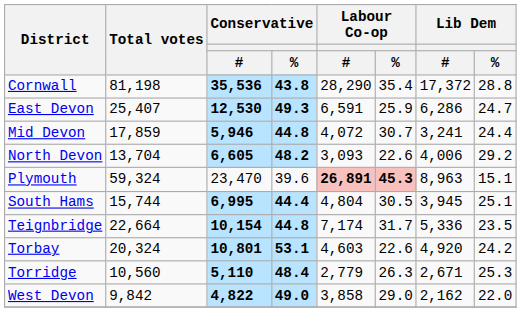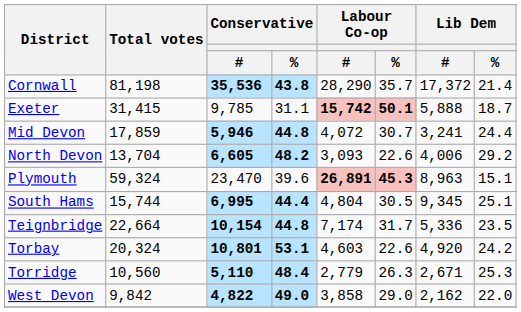(396, 86) 35.4 -> (396, 86) 35.7
(495, 86) 28.8 -> (495, 86) 21.4
- row: (51, 109)
+ row: (34, 109)
(441, 203) 3,945 -> (441, 203) 9,345
